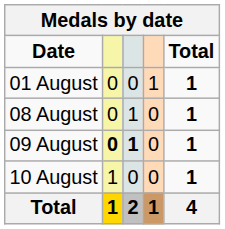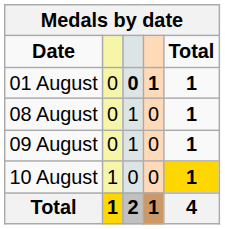(133, 83) normal -> (133, 83) bold
(154, 83) normal -> (154, 83) bold
(113, 145) bold -> (113, 145) normal
(133, 145) bold -> (133, 145) normal
(191, 176) no background -> (191, 176) gold background
